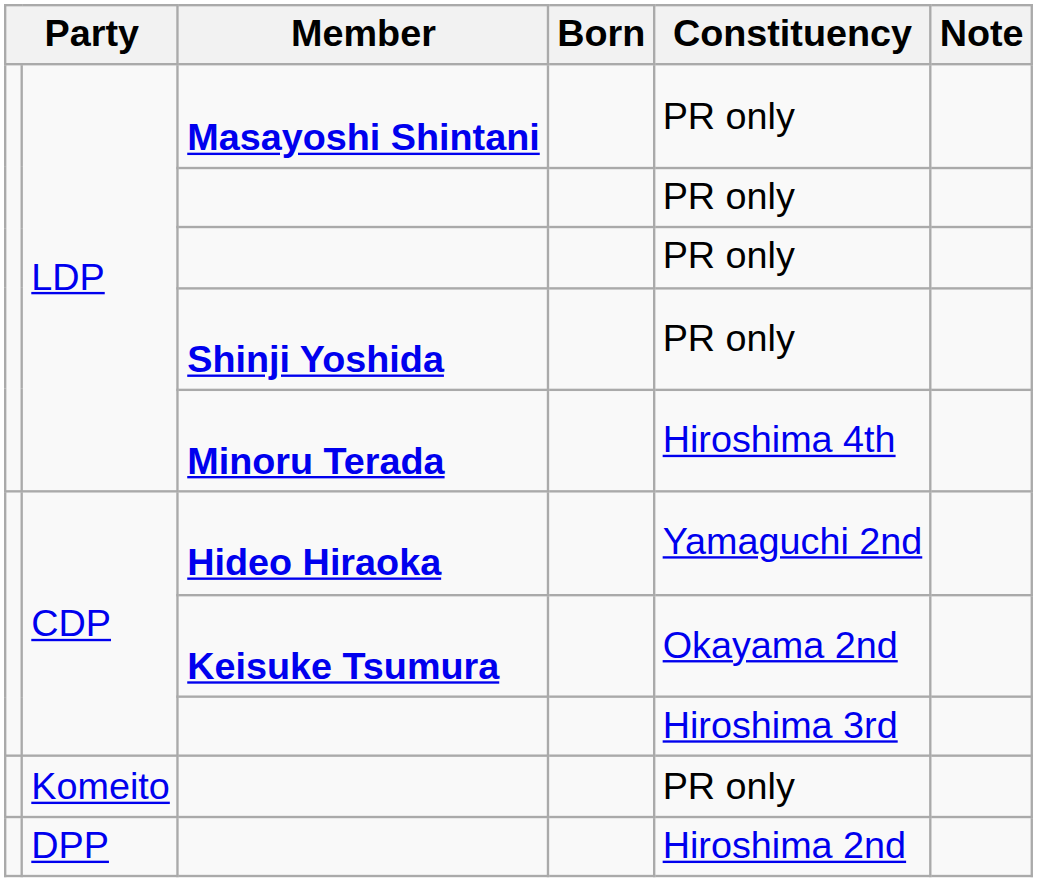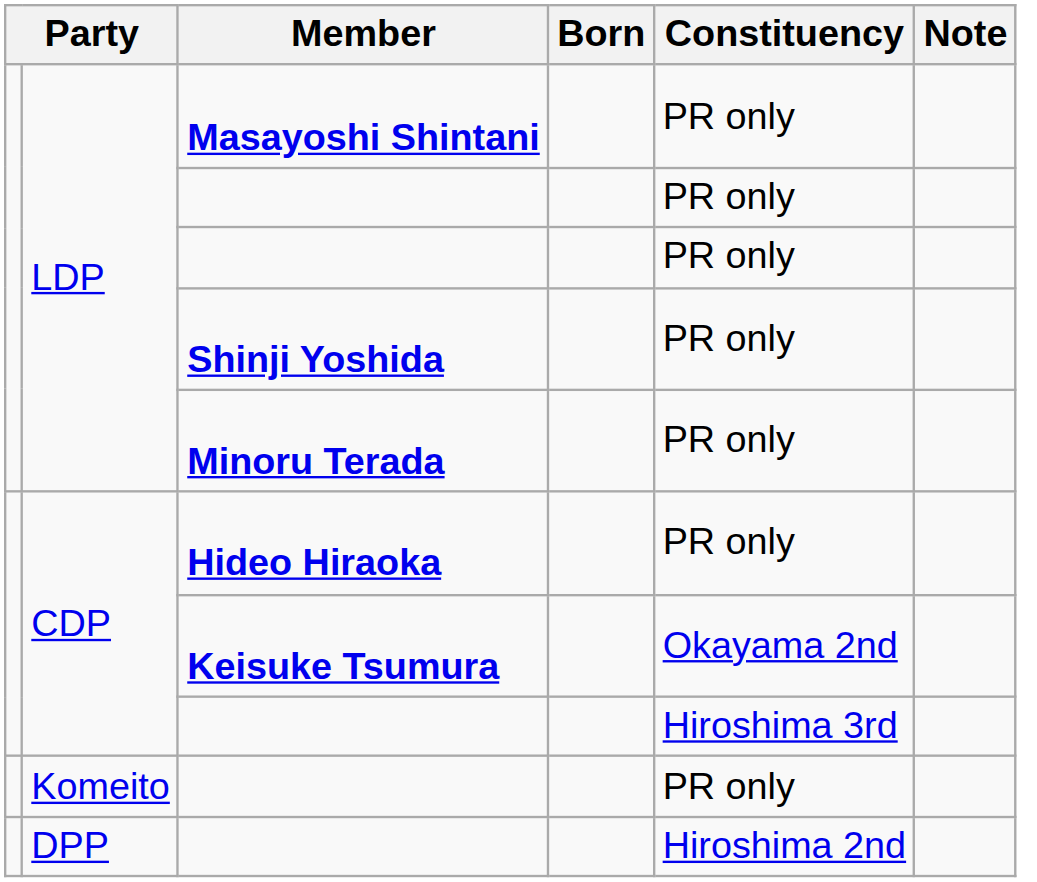(779, 440) Hiroshima 4th -> (729, 440) PR only
(792, 542) Yamaguchi 2nd -> (729, 542) PR only
